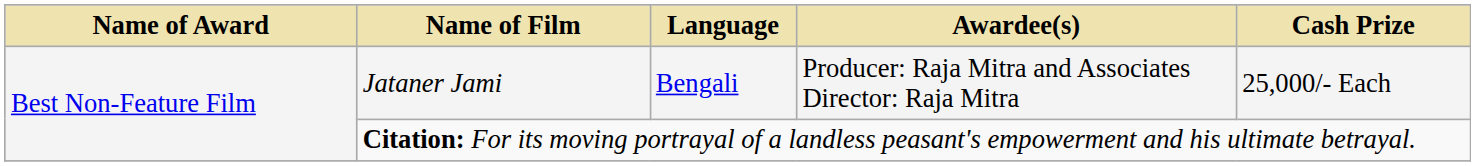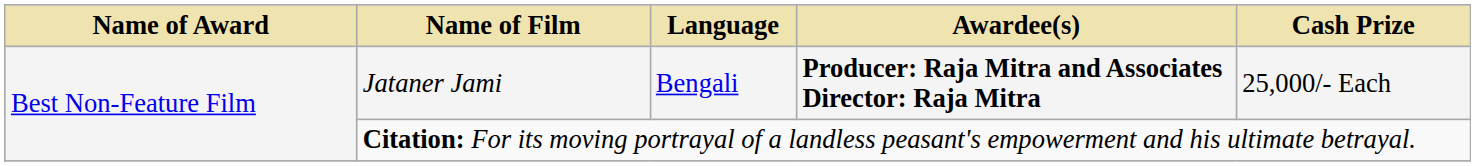(996, 82) normal -> (1012, 82) bold
